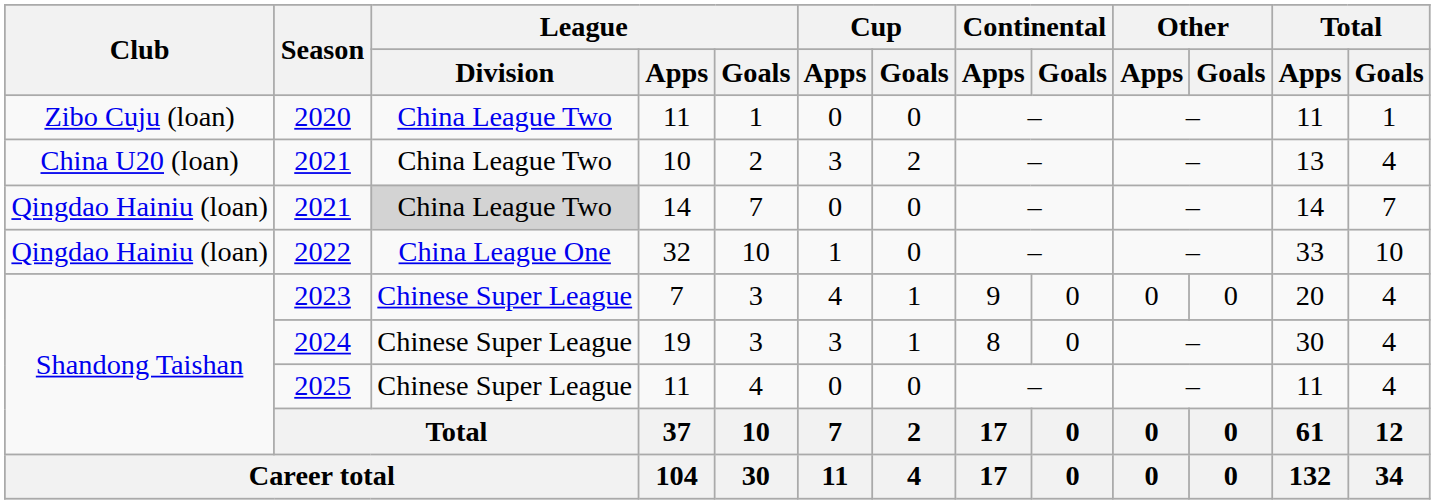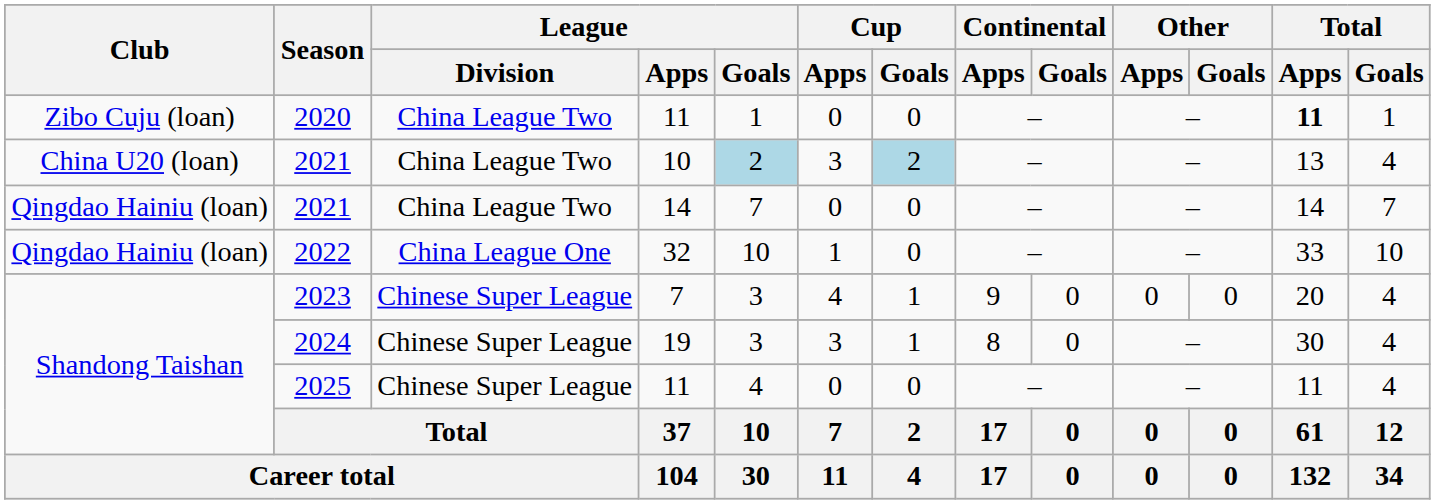(1310, 116) normal -> (1310, 116) bold
(756, 161) no background -> (756, 161) lightblue background
(914, 161) no background -> (914, 161) lightblue background
(505, 206) lightgrey background -> (505, 206) no background
